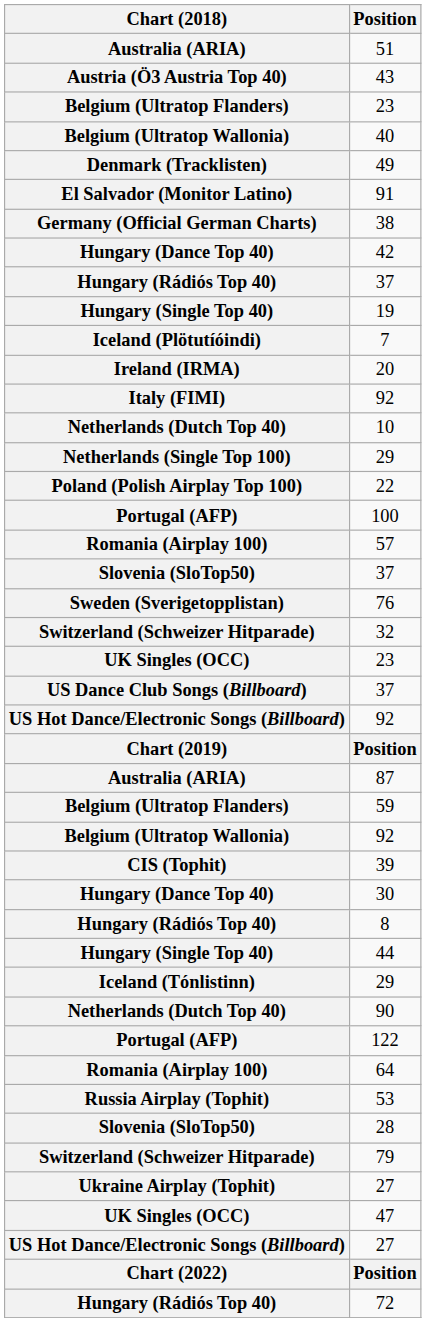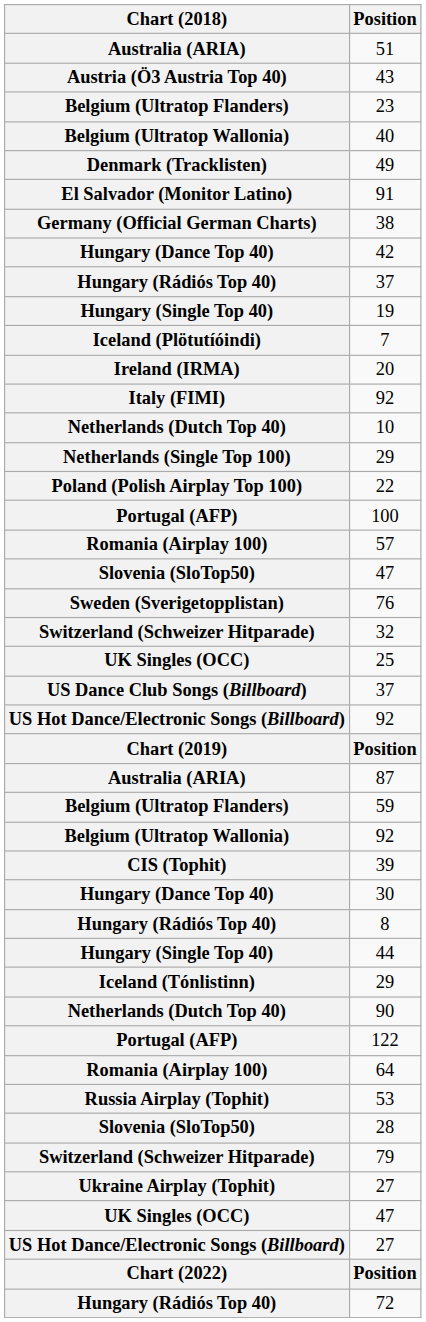(385, 573) 37 -> (385, 573) 47
(385, 661) 23 -> (385, 661) 25
